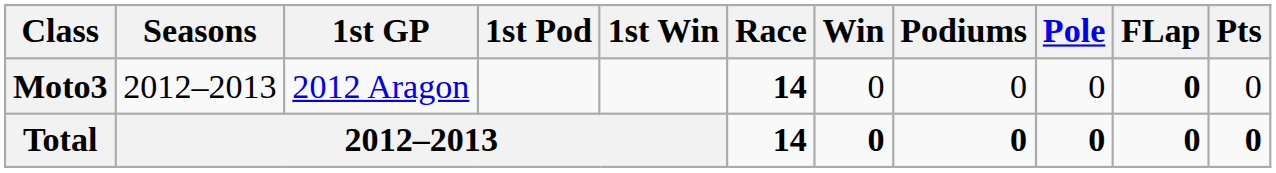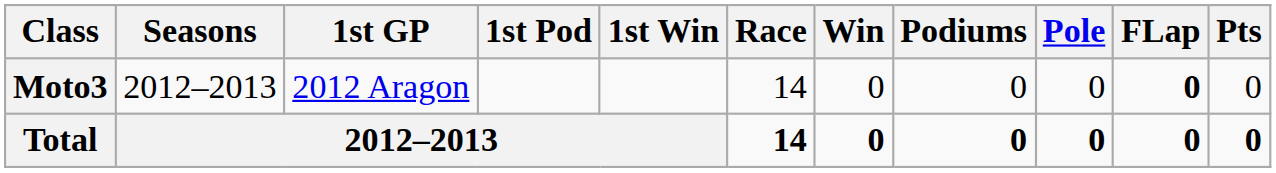(790, 85) bold -> (790, 85) normal
